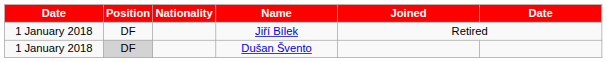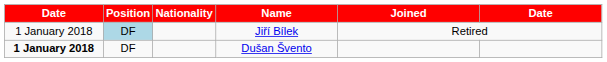(128, 31) no background -> (128, 31) lightblue background
(54, 49) normal -> (54, 49) bold
(128, 49) lightgrey background -> (128, 49) no background
